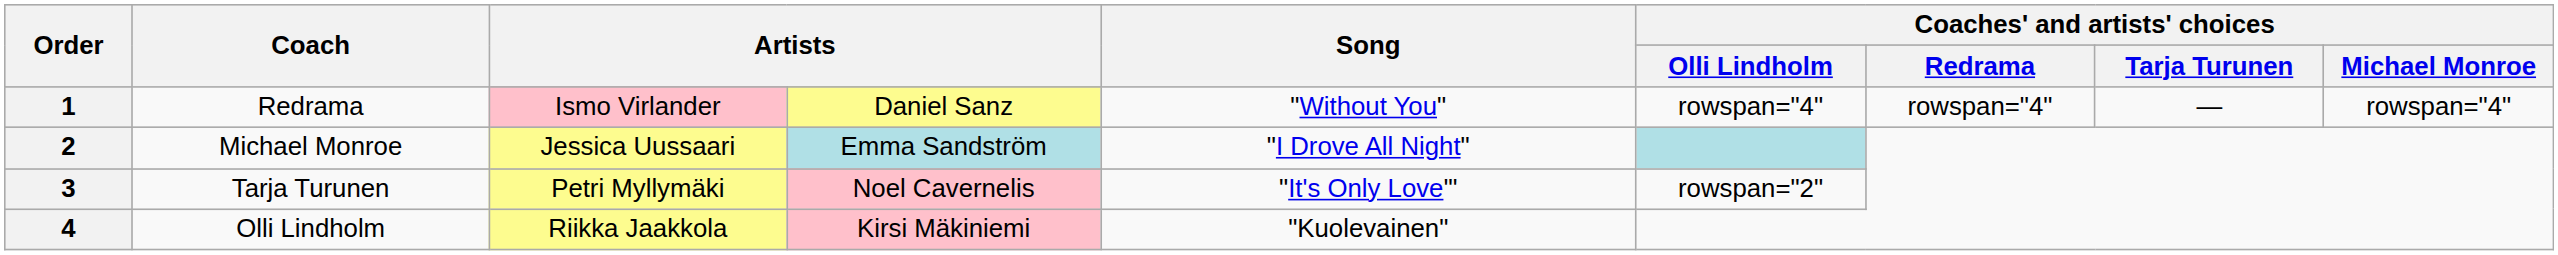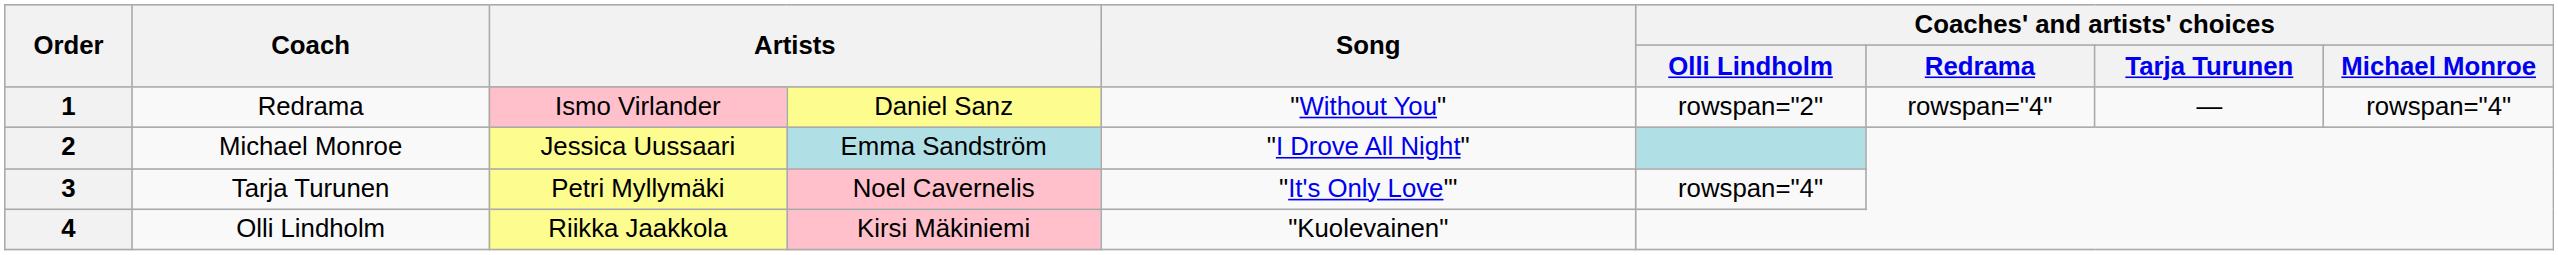(1751, 106) rowspan="4" -> (1751, 106) rowspan="2"
(1751, 188) rowspan="2" -> (1751, 188) rowspan="4"
